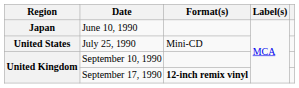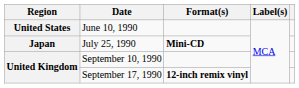(42, 28) Japan -> (42, 28) United States
(42, 43) United States -> (42, 43) Japan
(184, 43) normal -> (185, 43) bold
